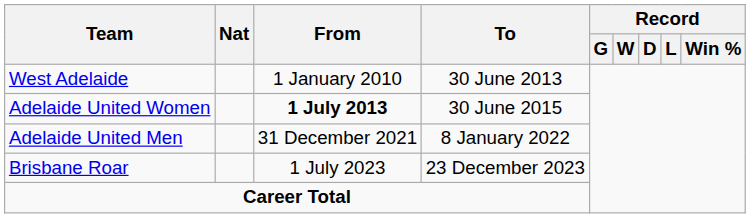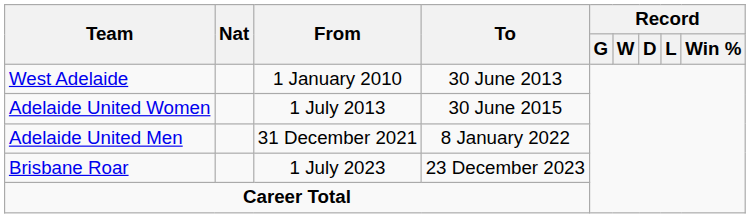(337, 108) bold -> (337, 108) normal
